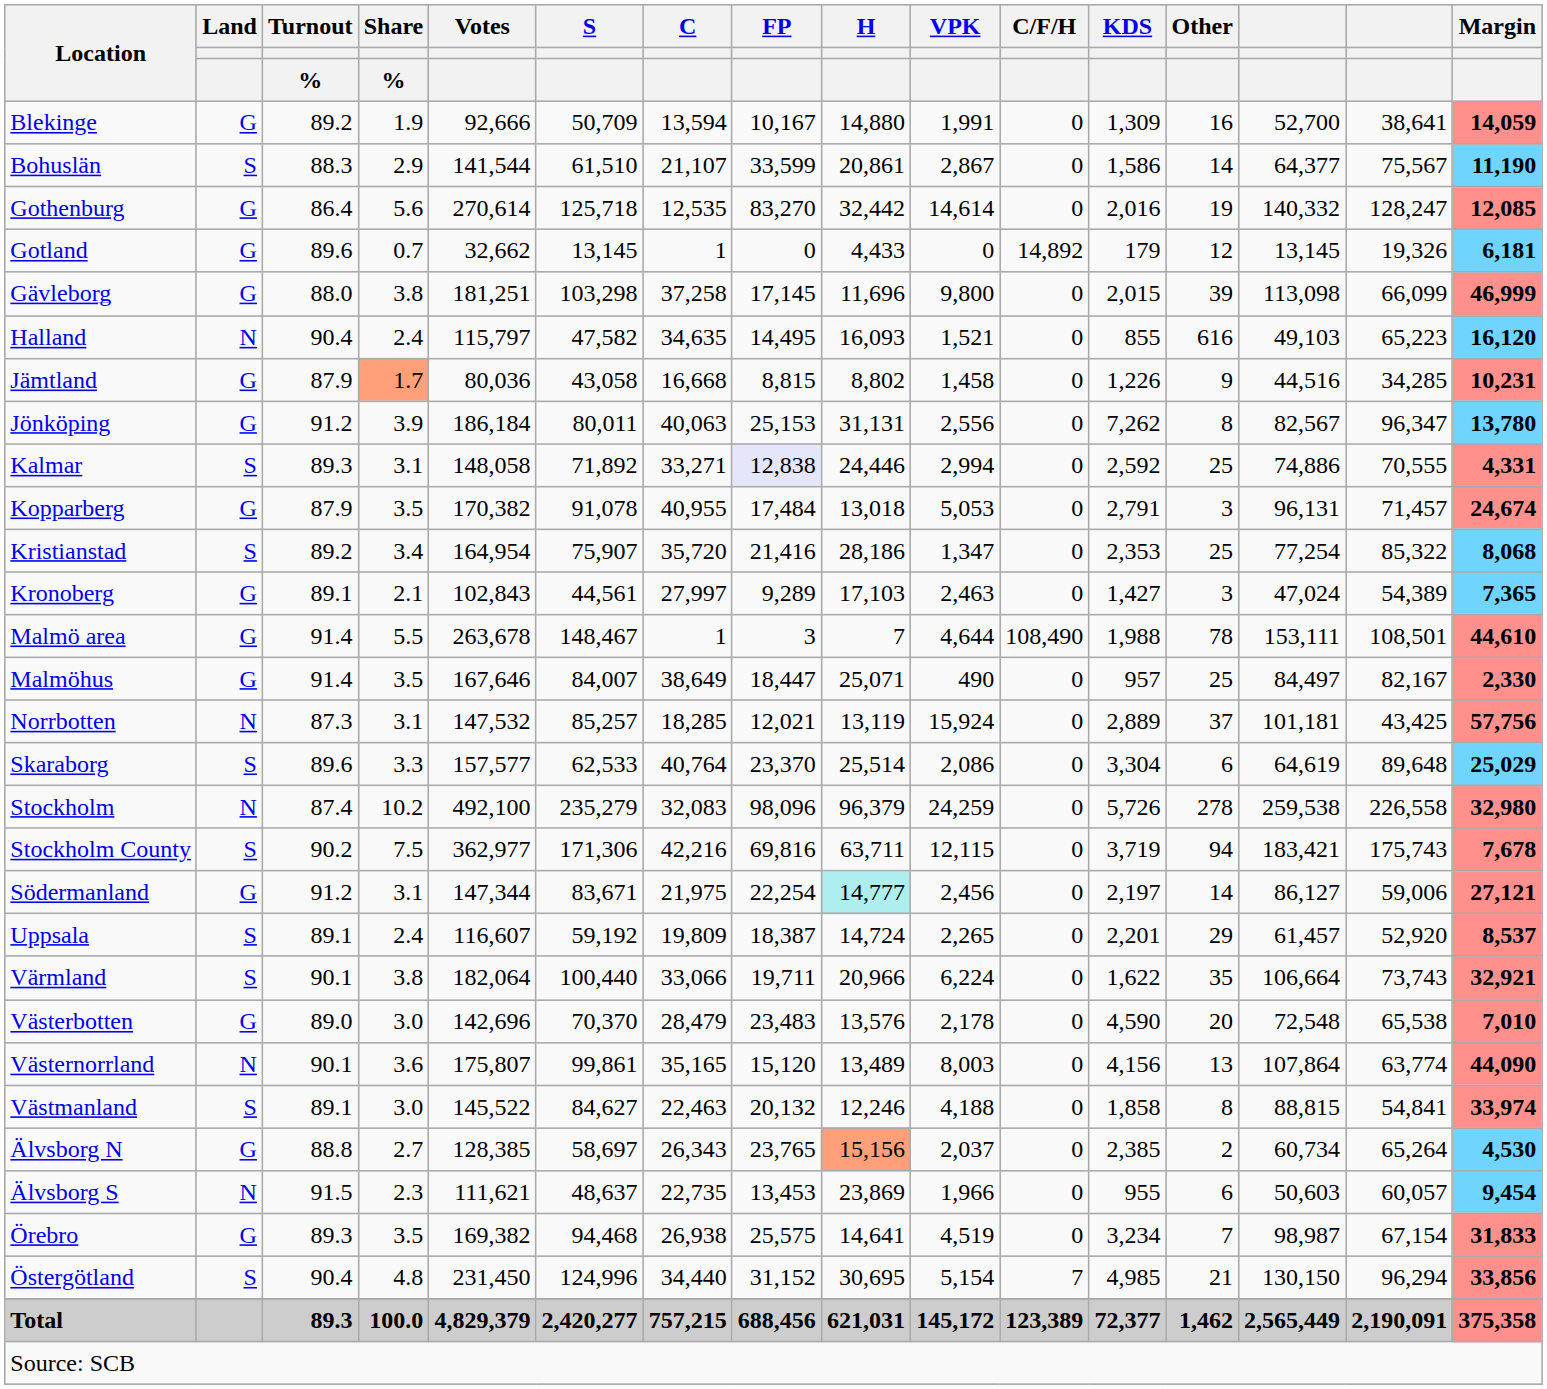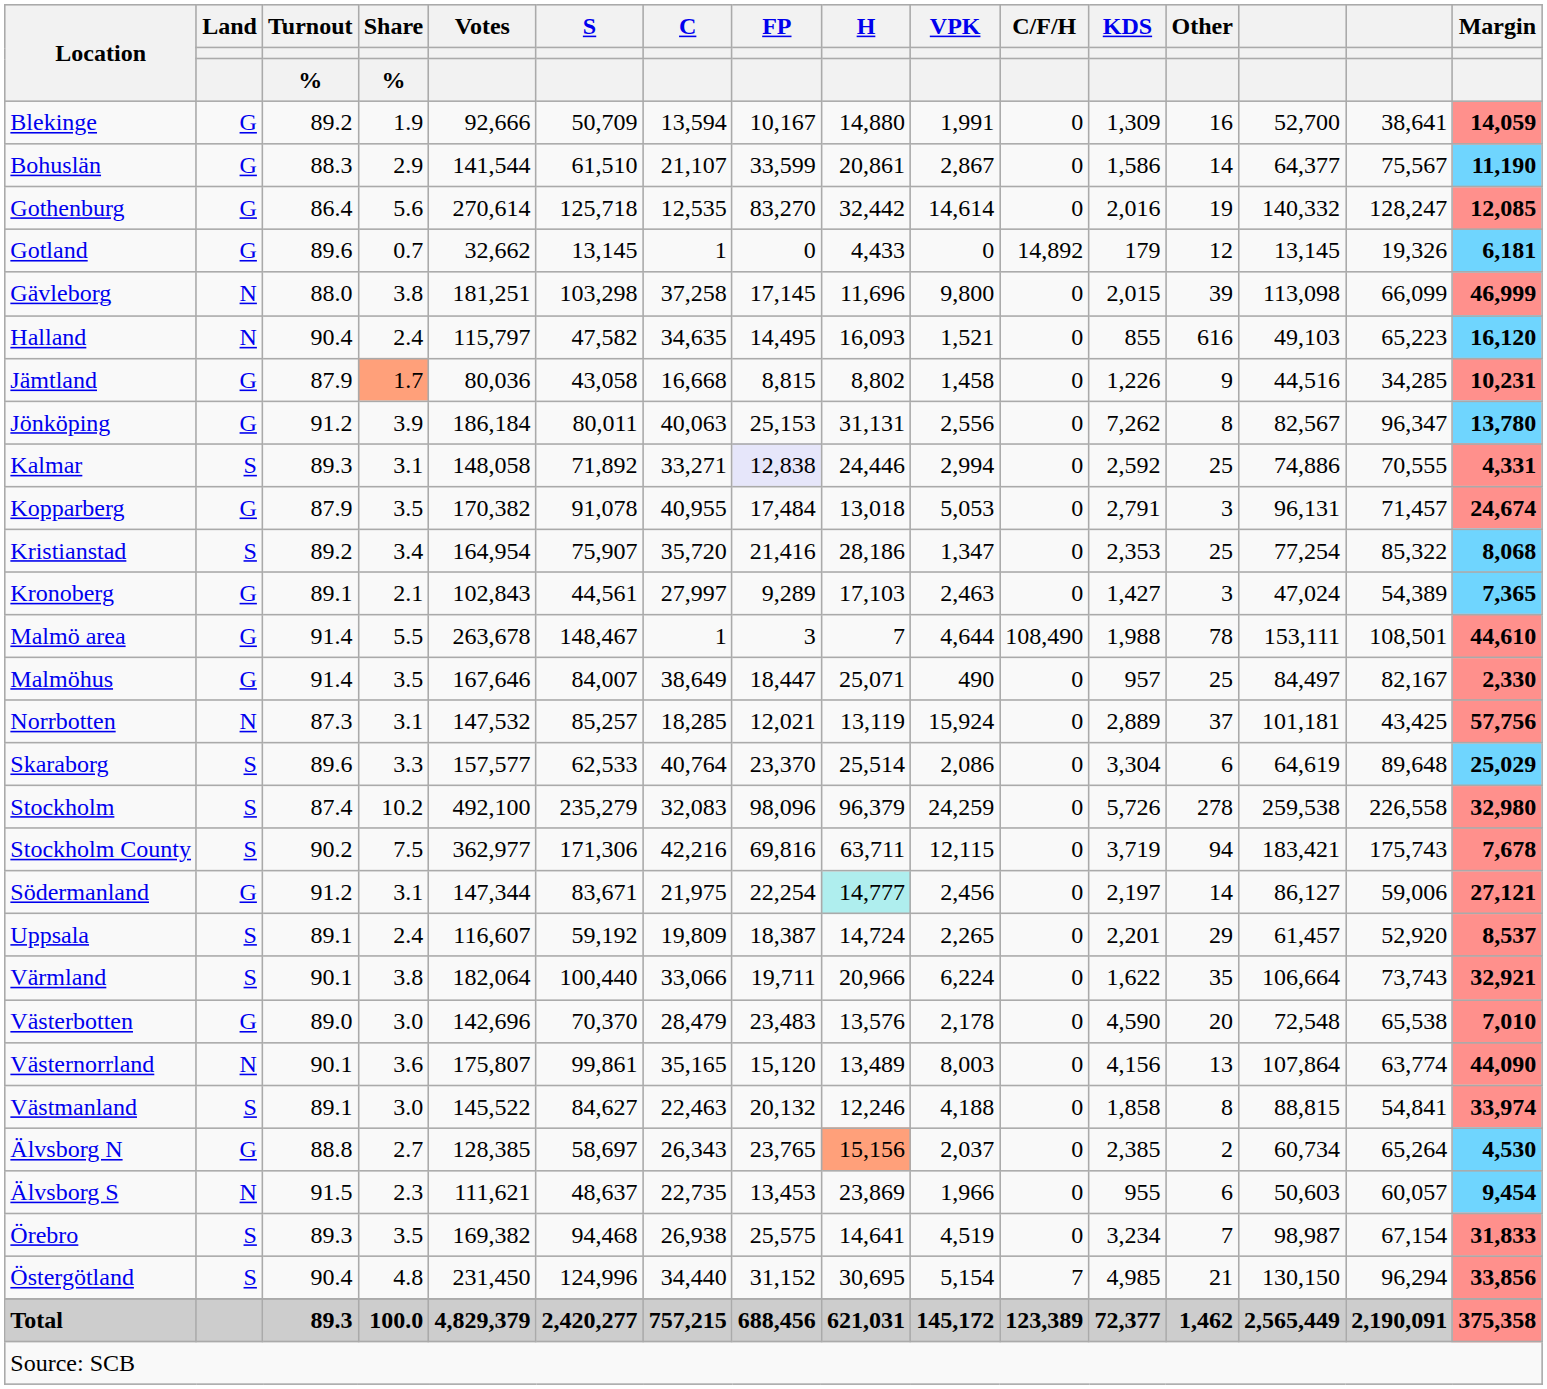(250, 165) S -> (248, 165) G
(248, 293) G -> (248, 293) N
(248, 806) N -> (250, 806) S
(248, 1234) G -> (250, 1234) S
